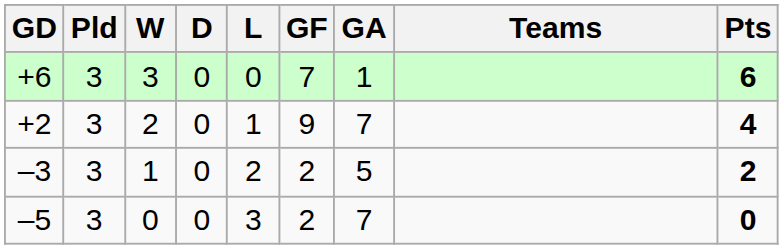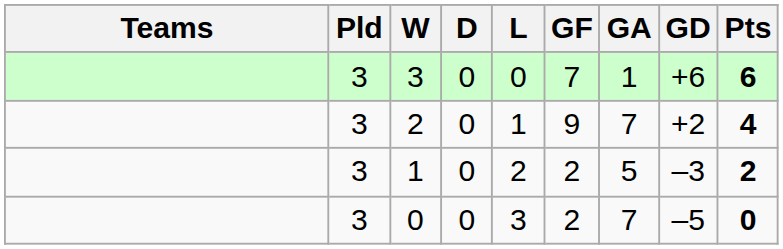columns swapped: (556, 28) <-> (34, 28)
